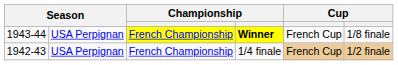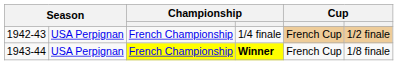rows swapped: (260, 52) <-> (256, 35)
